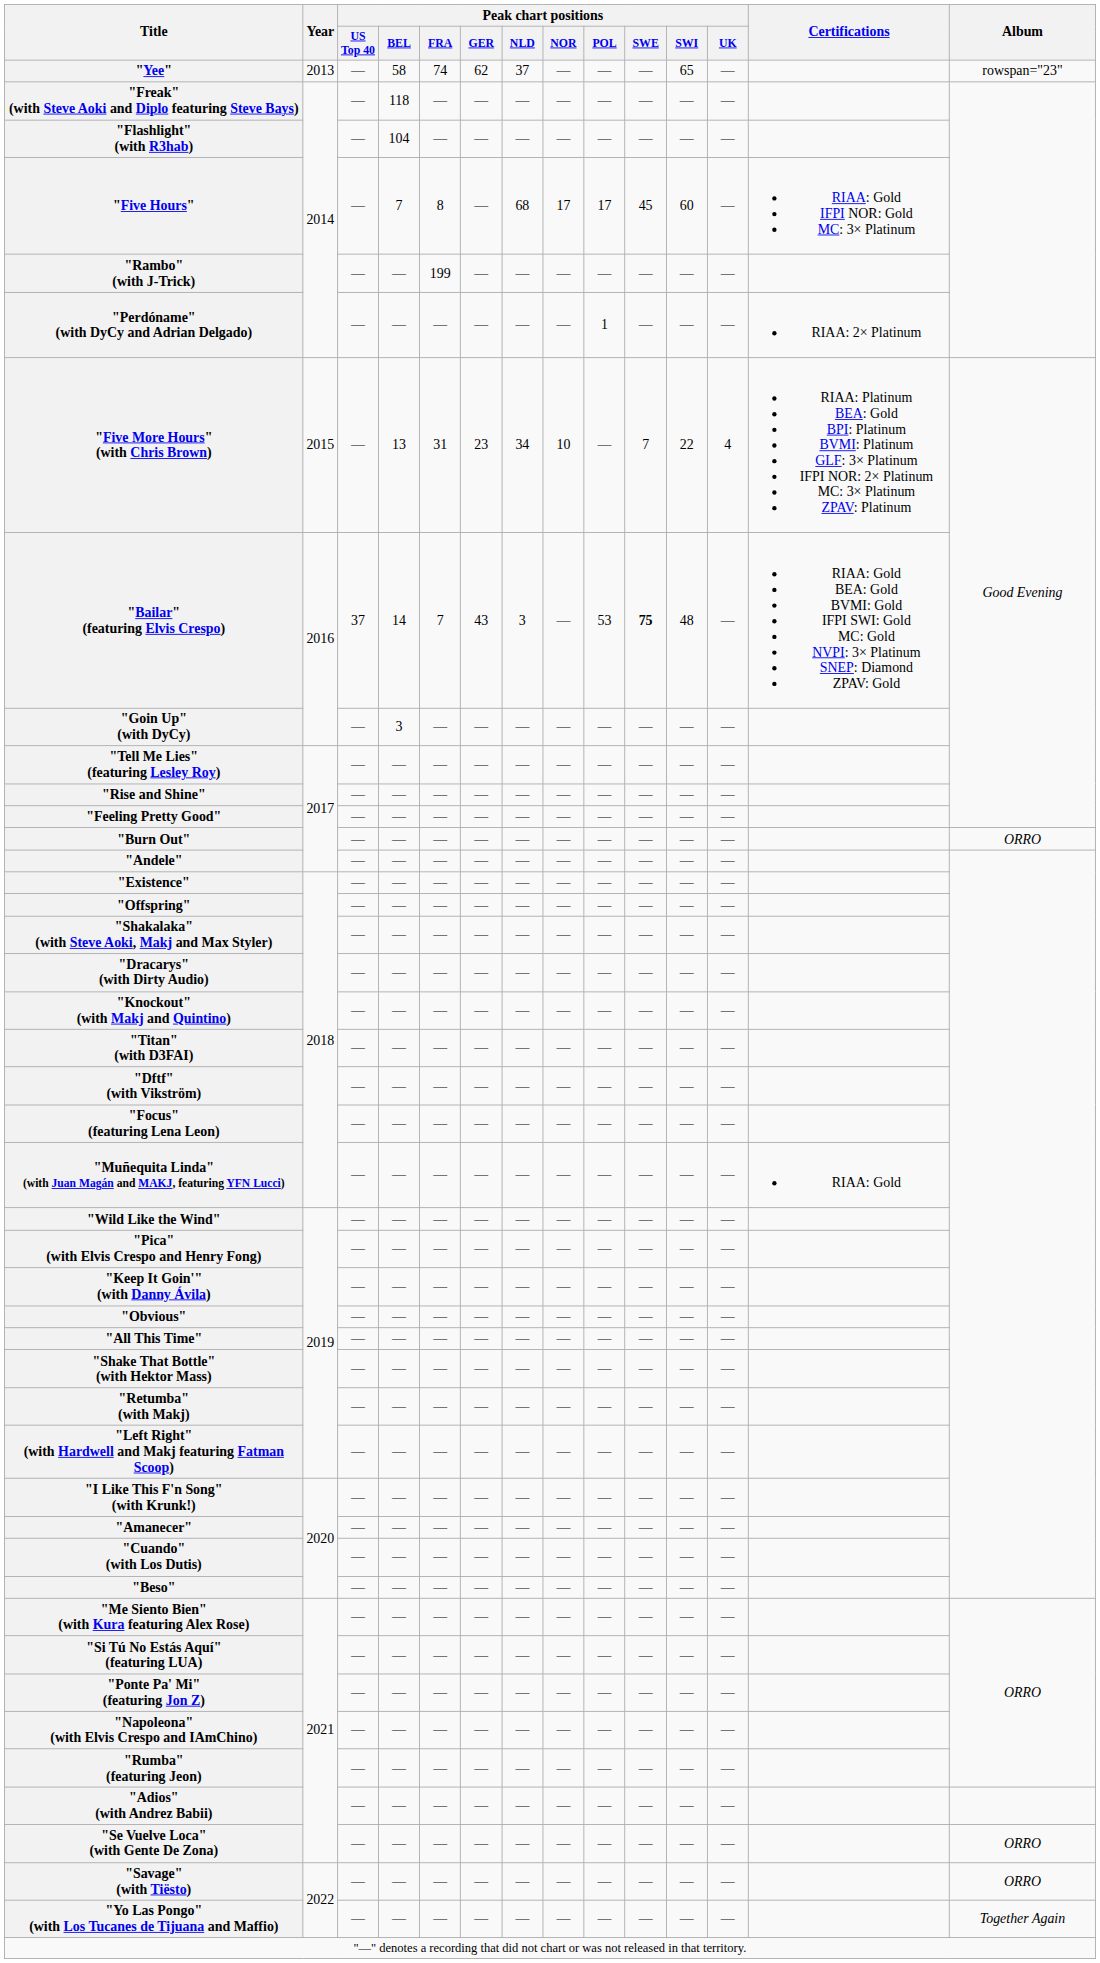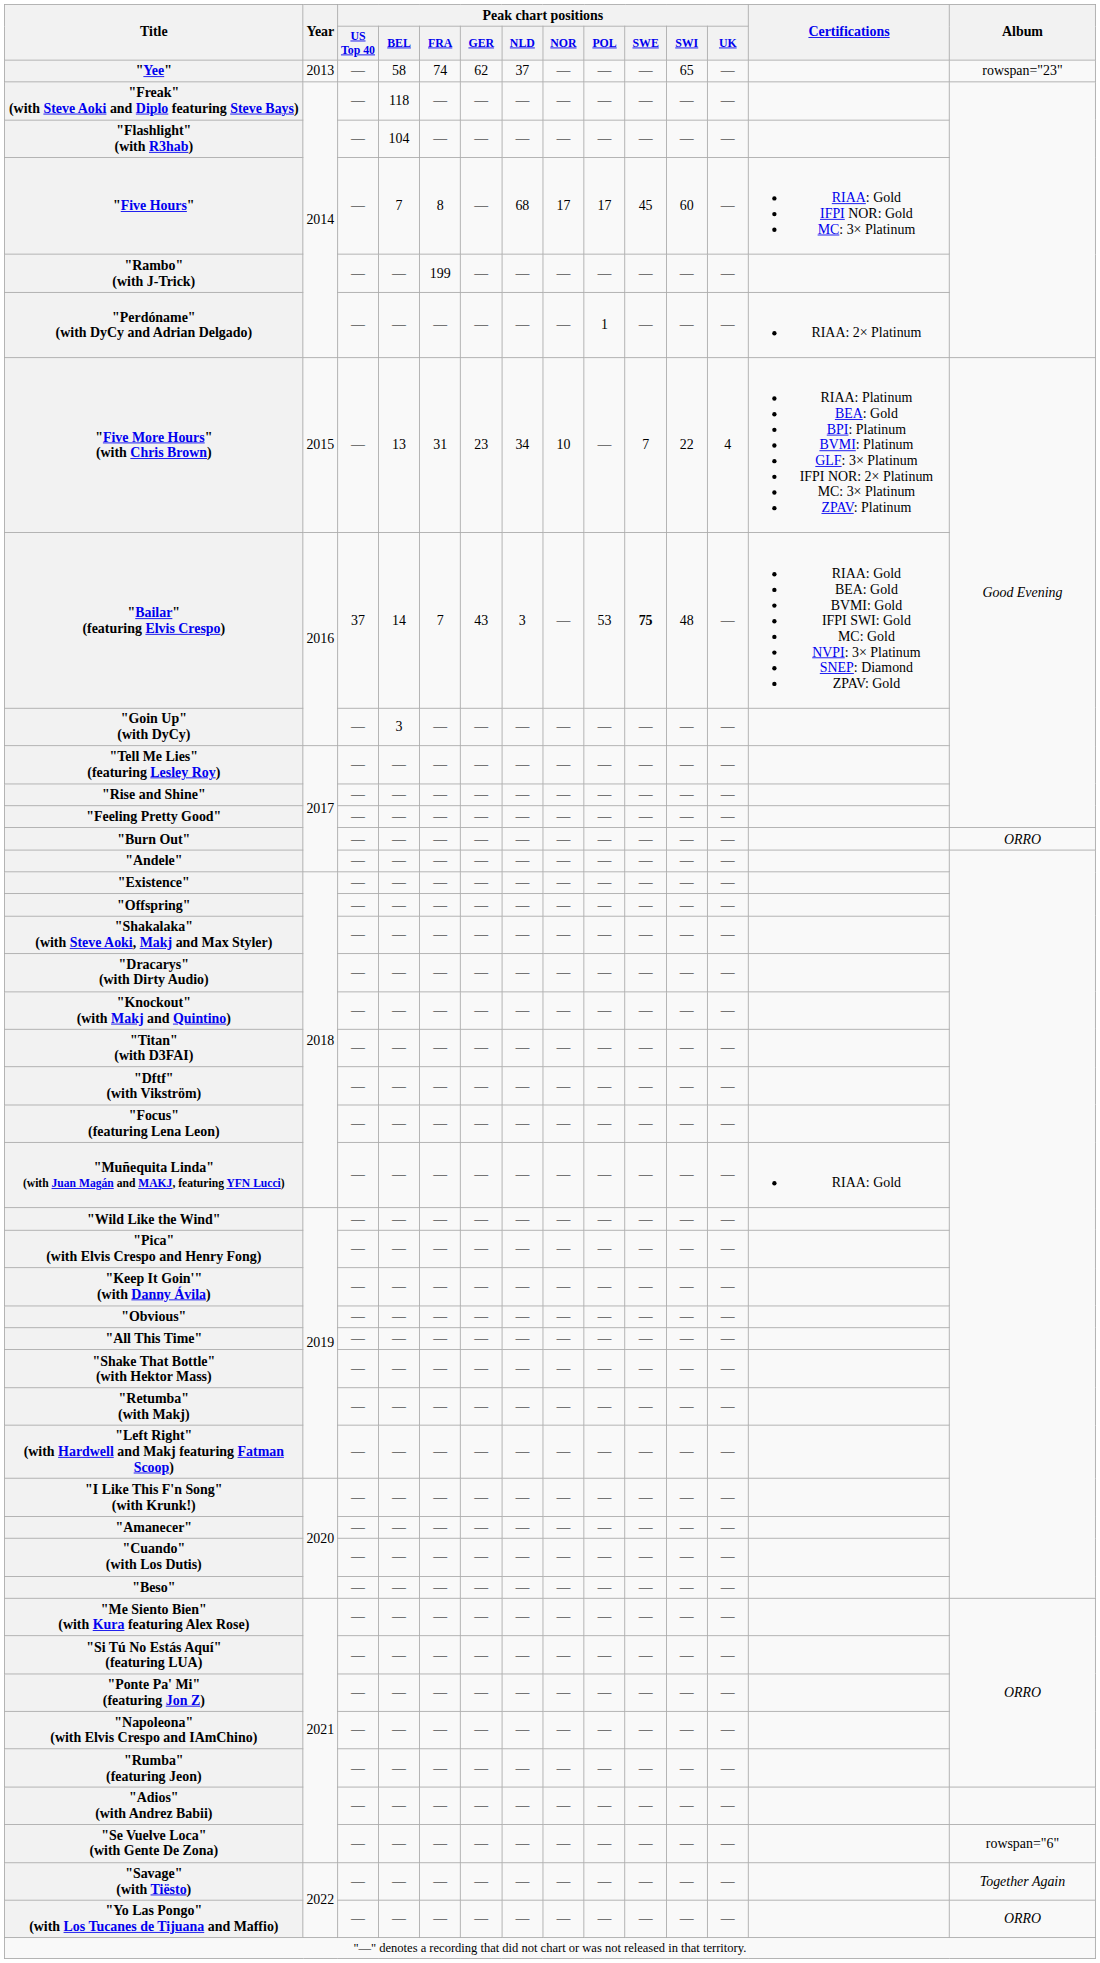(1022, 1843) ORRO -> (1022, 1843) rowspan="6"
(1022, 1881) ORRO -> (1022, 1881) Together Again
(1022, 1919) Together Again -> (1022, 1919) ORRO
